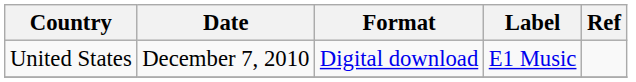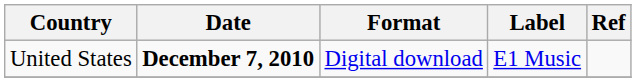(226, 58) normal -> (228, 58) bold
